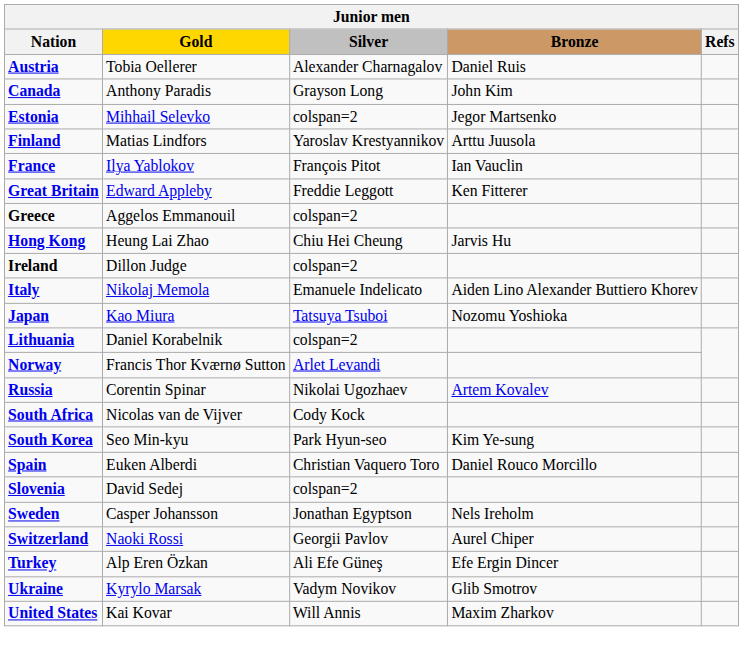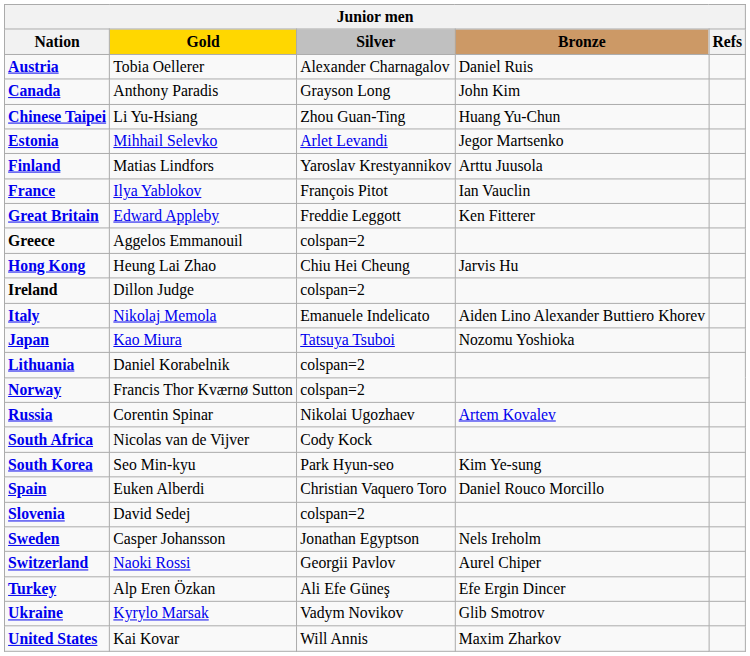+ row: (57, 116)
(325, 116) colspan=2 -> (344, 141) Arlet Levandi
(337, 365) Arlet Levandi -> (332, 389) colspan=2
